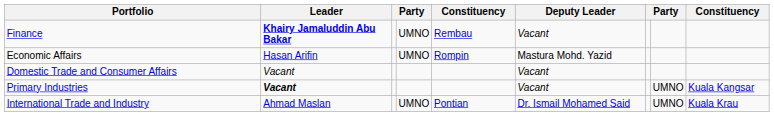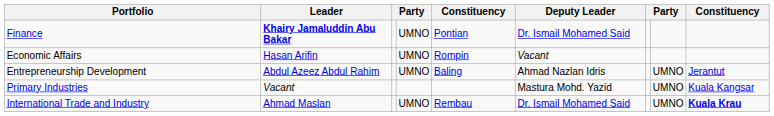(453, 34) Rembau -> (451, 34) Pontian
(533, 34) Vacant -> (574, 34) Dr. Ismail Mohamed Said
(565, 55) Mastura Mohd. Yazid -> (533, 55) Vacant
+ row: (76, 71)
- row: (92, 71)
(280, 87) bold -> (279, 87) normal
(533, 87) Vacant -> (565, 87) Mastura Mohd. Yazid
(451, 103) Pontian -> (453, 103) Rembau
(713, 103) normal -> (715, 103) bold
